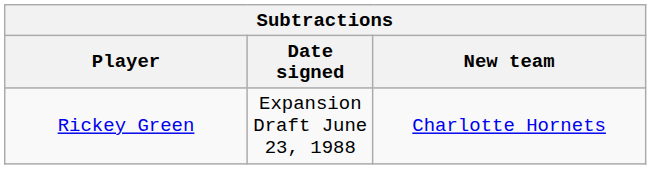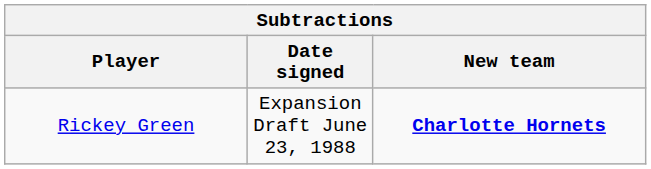(509, 126) normal -> (509, 126) bold
